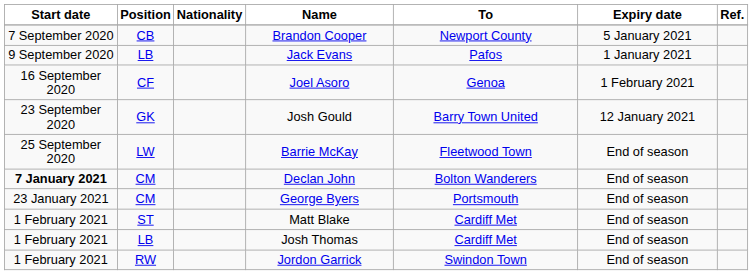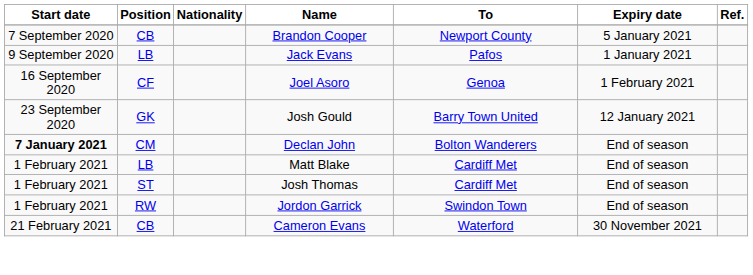- row: (319, 152)
- row: (319, 199)
(146, 220) ST -> (146, 165) LB
(146, 240) LB -> (146, 185) ST
+ row: (319, 226)
